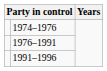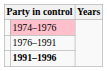(35, 27) no background -> (35, 27) pink background
(35, 58) normal -> (35, 58) bold
